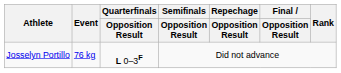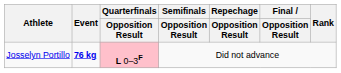(85, 55) normal -> (85, 55) bold
(129, 60) no background -> (129, 60) pink background
